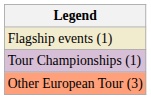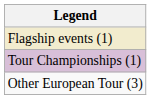(75, 83) lightsalmon background -> (75, 83) no background
